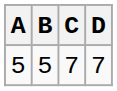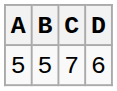(99, 66) 7 -> (99, 66) 6
